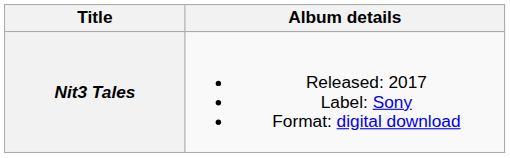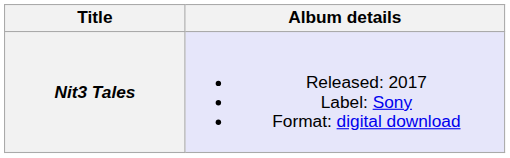(345, 102) no background -> (345, 102) lavender background
